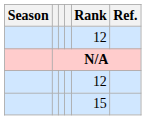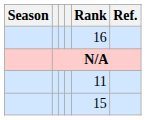(100, 37) 12 -> (100, 37) 16
(100, 81) 12 -> (100, 81) 11
